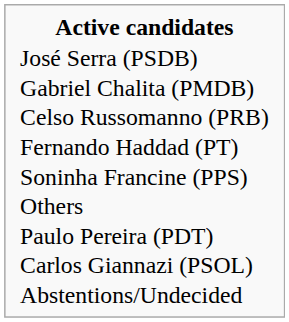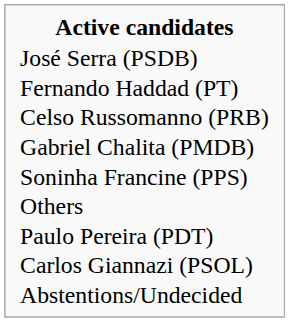(137, 88) Gabriel Chalita (PMDB) -> (129, 88) Fernando Haddad (PT)
(129, 147) Fernando Haddad (PT) -> (137, 147) Gabriel Chalita (PMDB)
